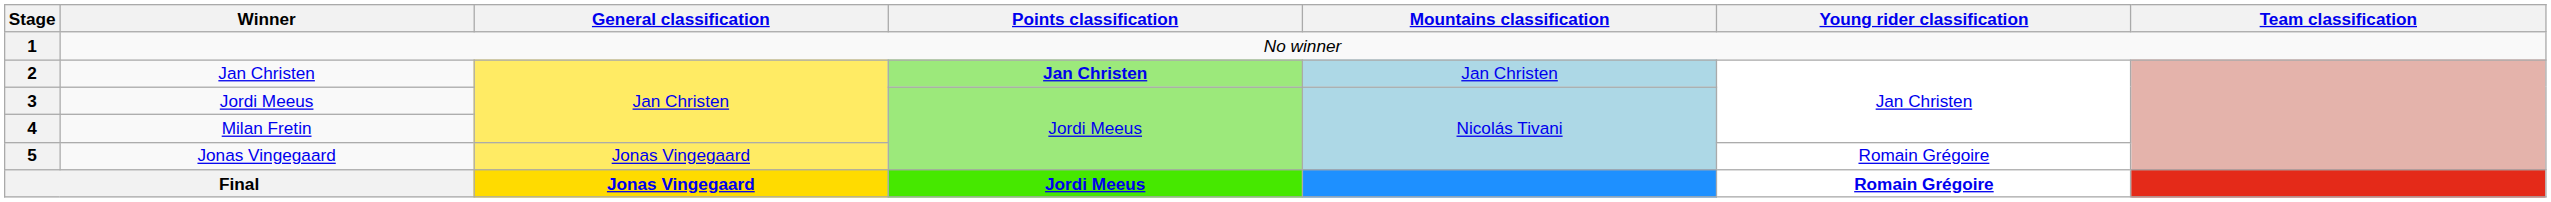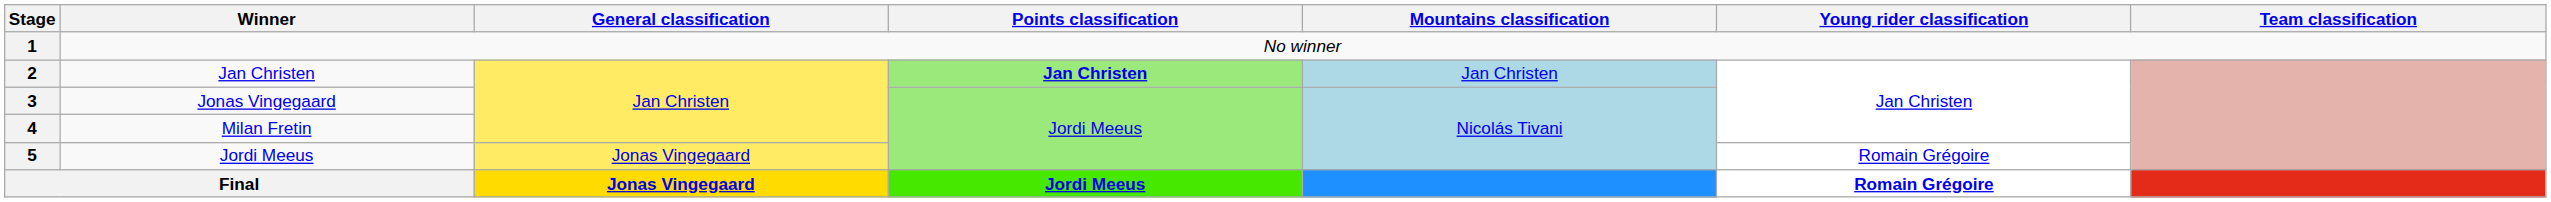(267, 101) Jordi Meeus -> (267, 101) Jonas Vingegaard
(267, 156) Jonas Vingegaard -> (267, 156) Jordi Meeus
